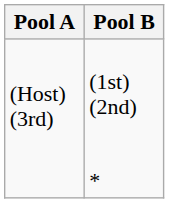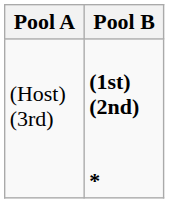(113, 130) normal -> (114, 130) bold
